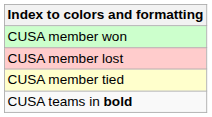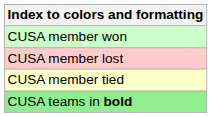(70, 101) no background -> (70, 101) lightgreen background
